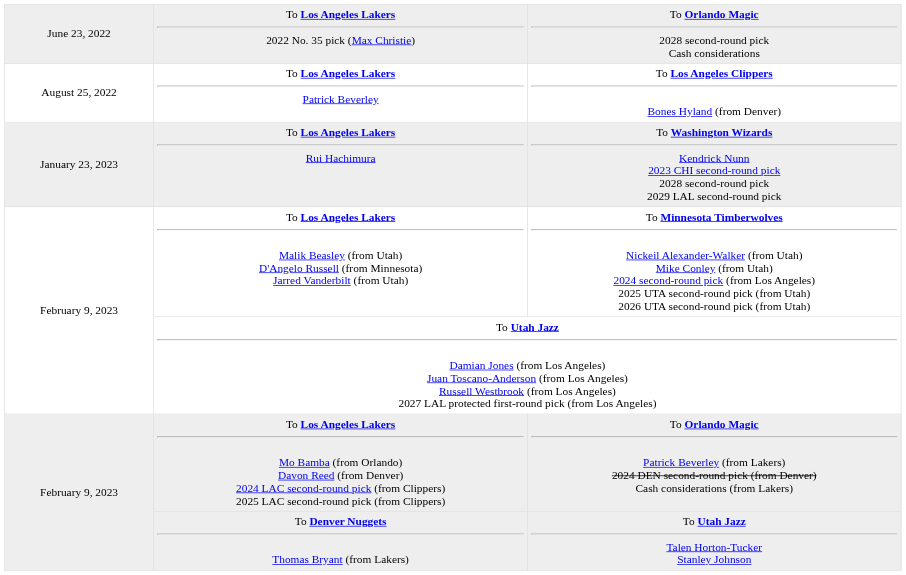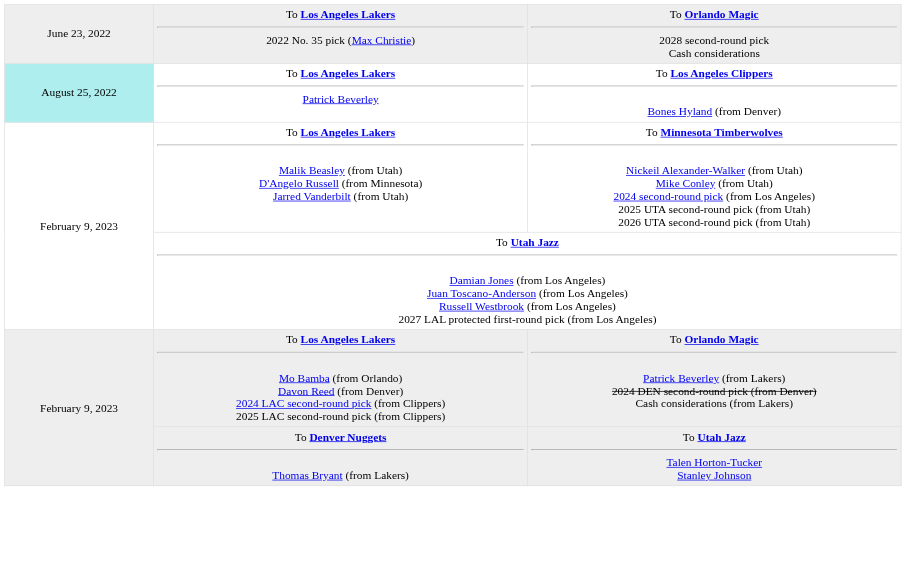(79, 92) no background -> (79, 92) paleturquoise background
- row: (341, 145)
